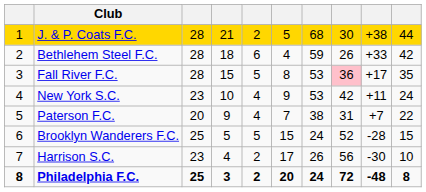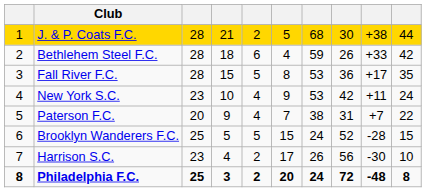(346, 75) pink background -> (346, 75) no background
